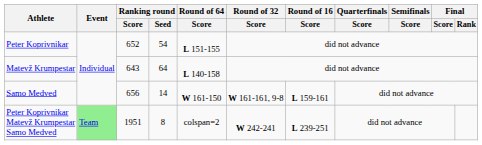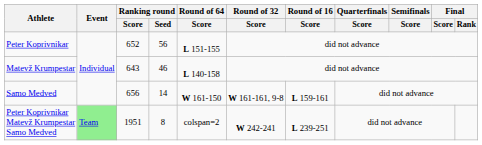(163, 44) 54 -> (163, 44) 56
(163, 69) 64 -> (163, 69) 46
